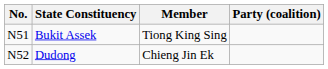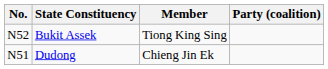(18, 34) N51 -> (18, 34) N52
(18, 54) N52 -> (18, 54) N51
